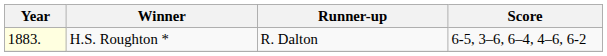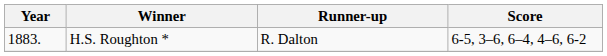(24, 39) lightyellow background -> (24, 39) no background
